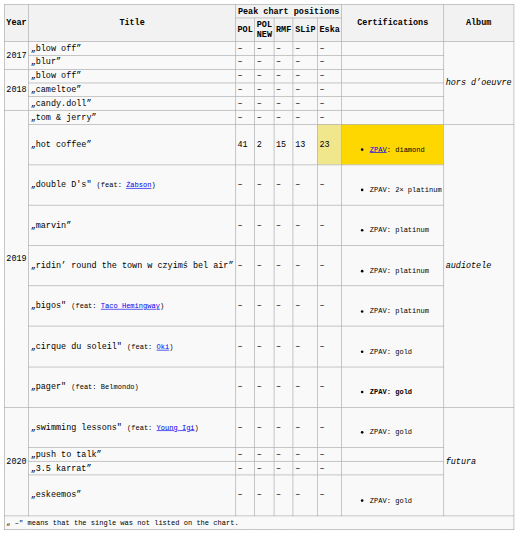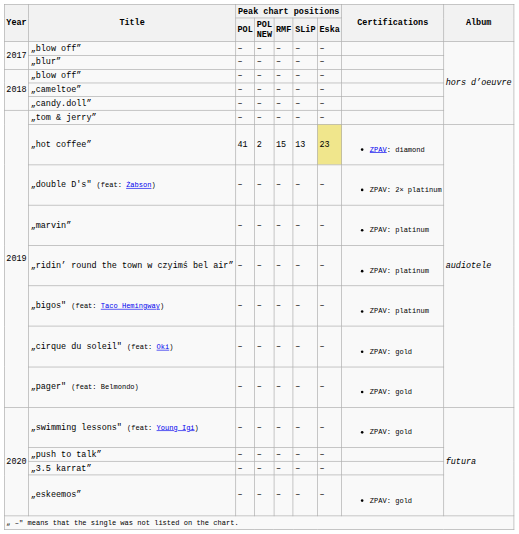(393, 149) gold background -> (393, 149) no background
(393, 392) bold -> (393, 392) normal
